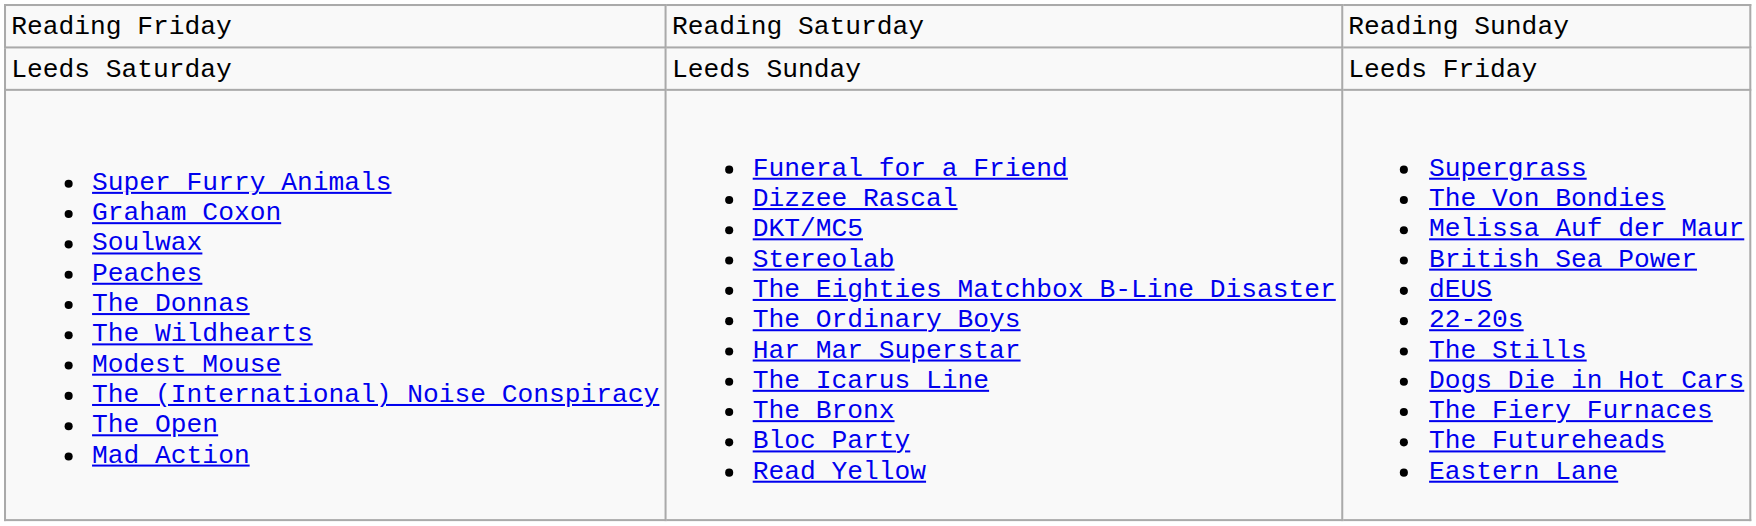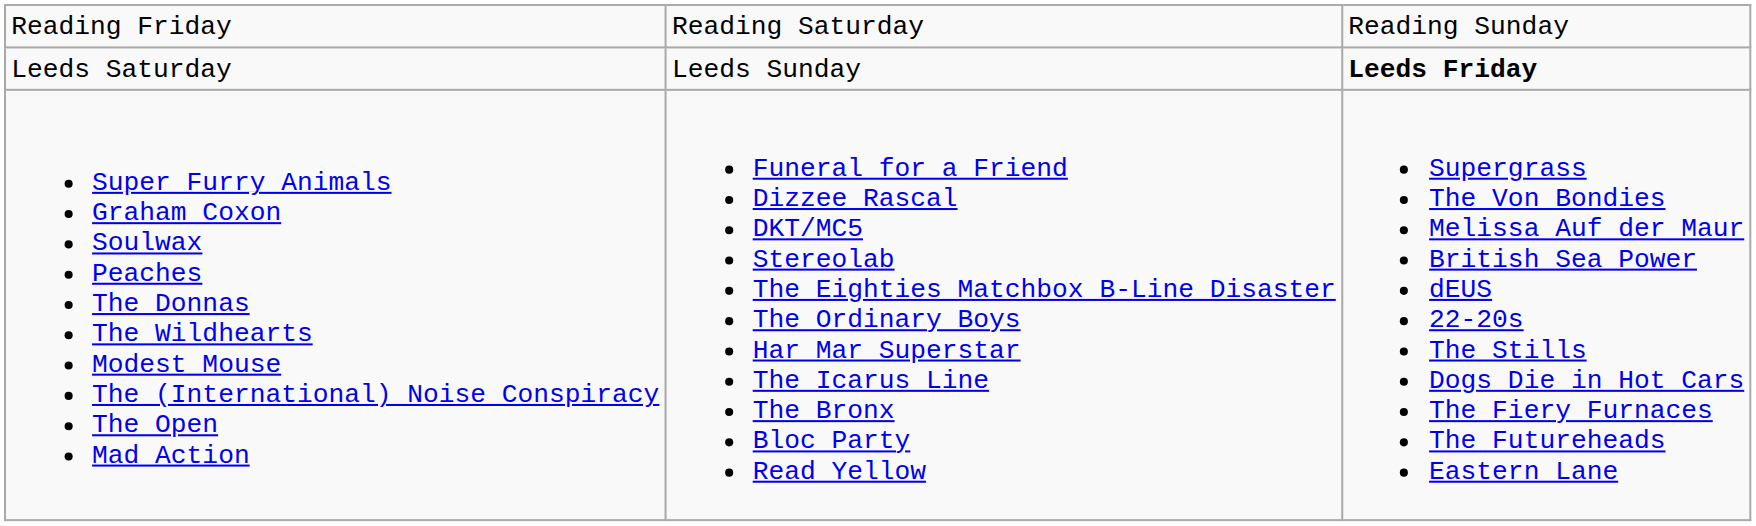(1443, 69) normal -> (1443, 69) bold
